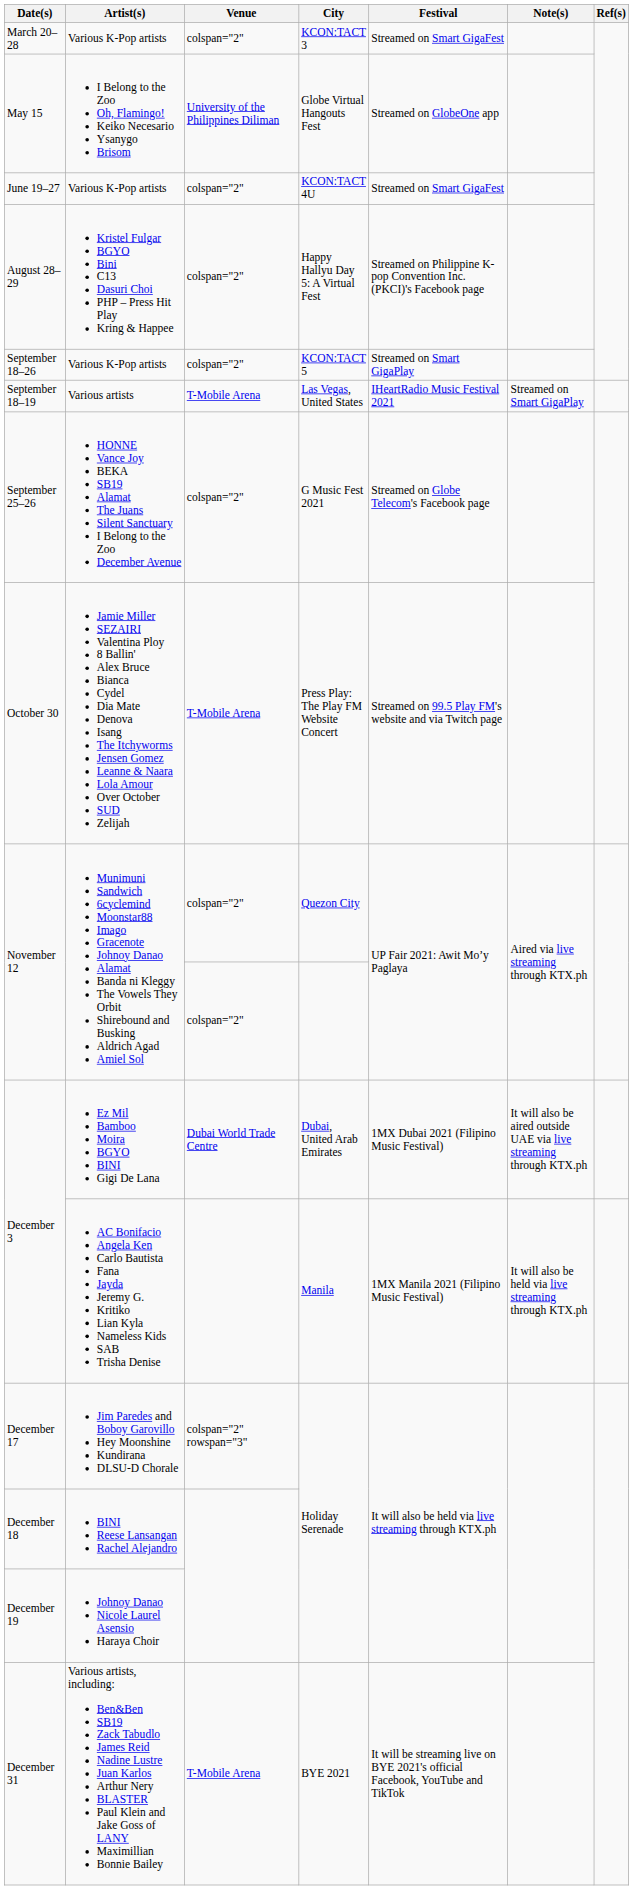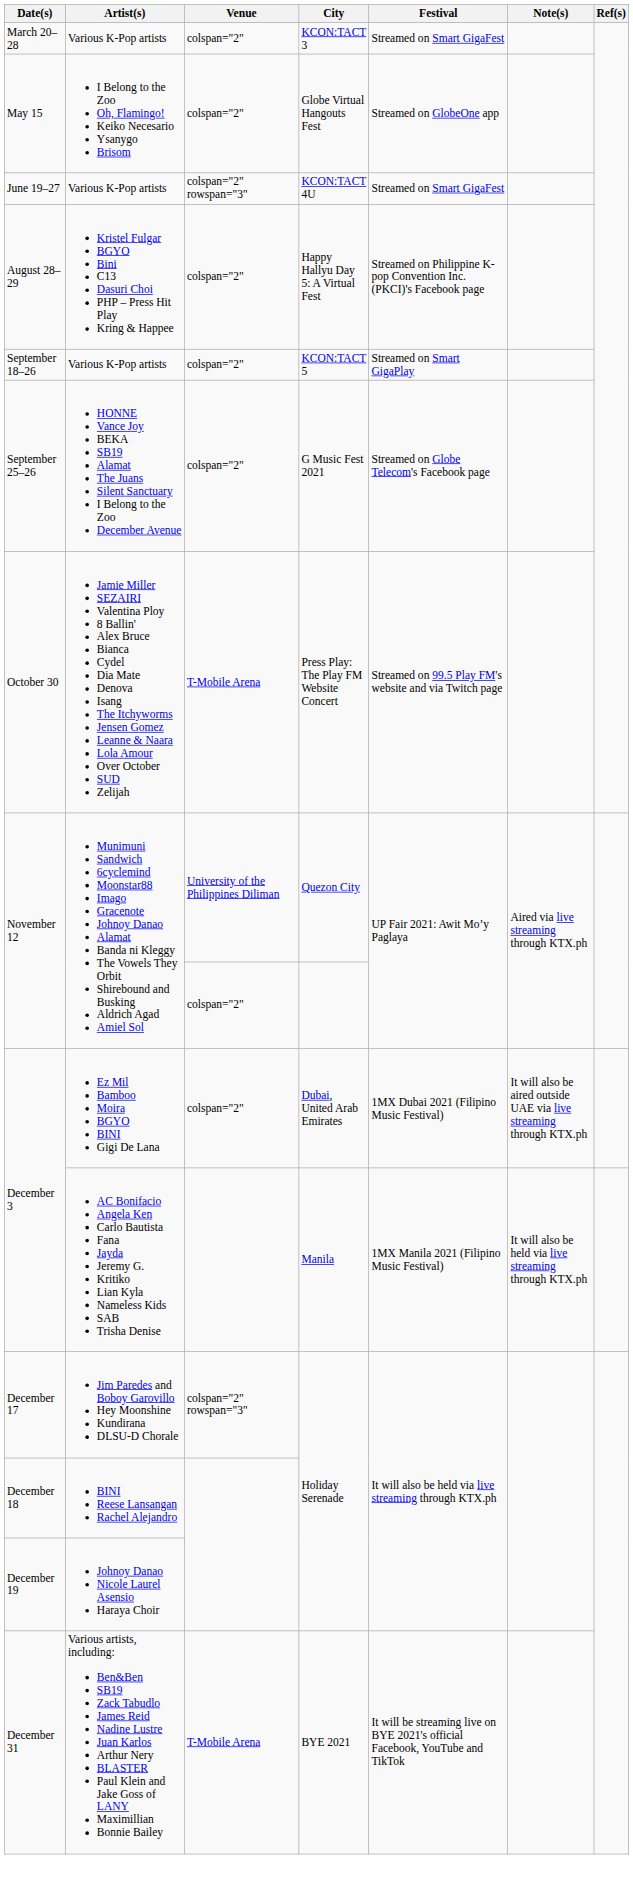(233, 113) University of the Philippines Diliman -> (215, 113) colspan="2"
(215, 188) colspan="2" -> (217, 188) colspan="2" rowspan="3"
- row: (32, 396)
(215, 903) colspan="2" -> (233, 887) University of the Philippines Diliman
(231, 1139) Dubai World Trade Centre -> (215, 1108) colspan="2"
